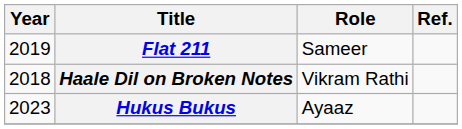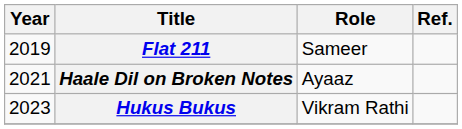(30, 78) 2018 -> (30, 78) 2021
(355, 78) Vikram Rathi -> (328, 78) Ayaaz
(328, 108) Ayaaz -> (355, 108) Vikram Rathi
